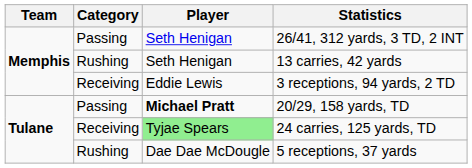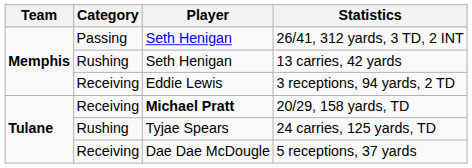(102, 106) Passing -> (108, 106) Receiving
(108, 128) Receiving -> (103, 128) Rushing
(187, 128) lightgreen background -> (187, 128) no background
(103, 151) Rushing -> (108, 151) Receiving
